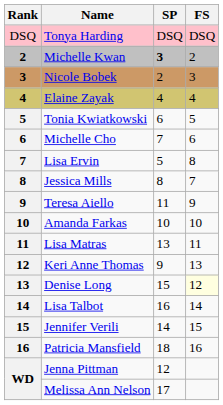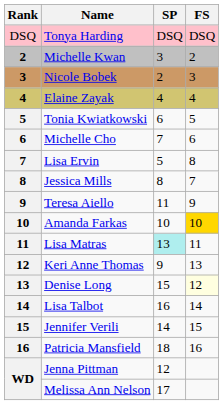(160, 56) bold -> (160, 56) normal
(195, 222) no background -> (195, 222) gold background
(163, 243) no background -> (163, 243) paleturquoise background
